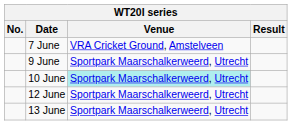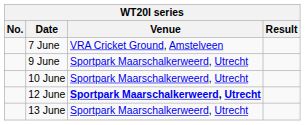(159, 78) paleturquoise background -> (159, 78) no background
(159, 95) normal -> (165, 95) bold
